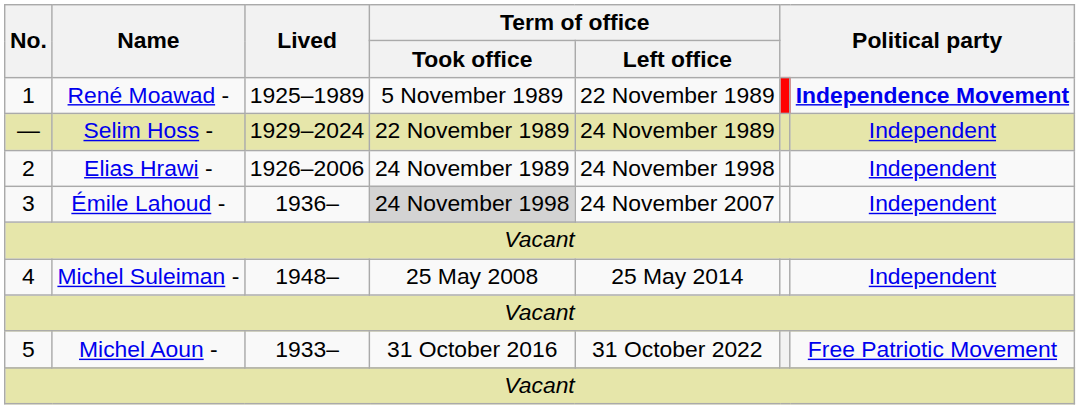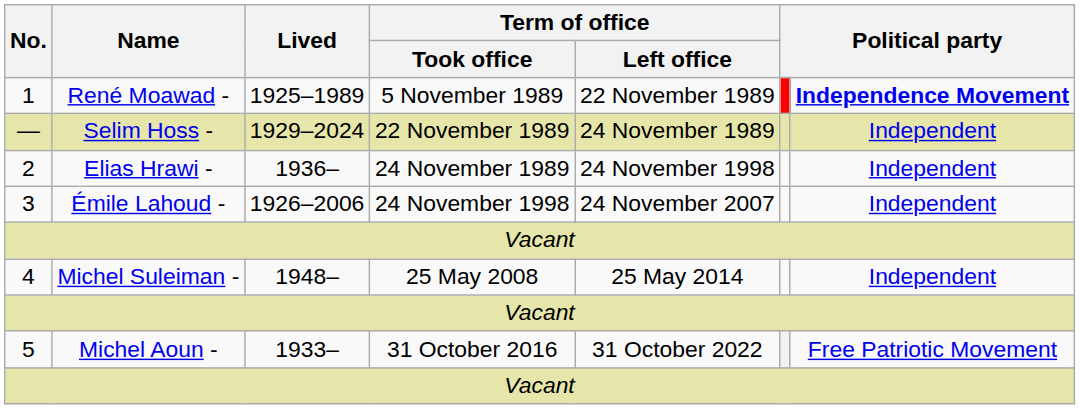(307, 167) 1926–2006 -> (307, 167) 1936–
(307, 204) 1936– -> (307, 204) 1926–2006
(472, 204) lightgrey background -> (472, 204) no background
